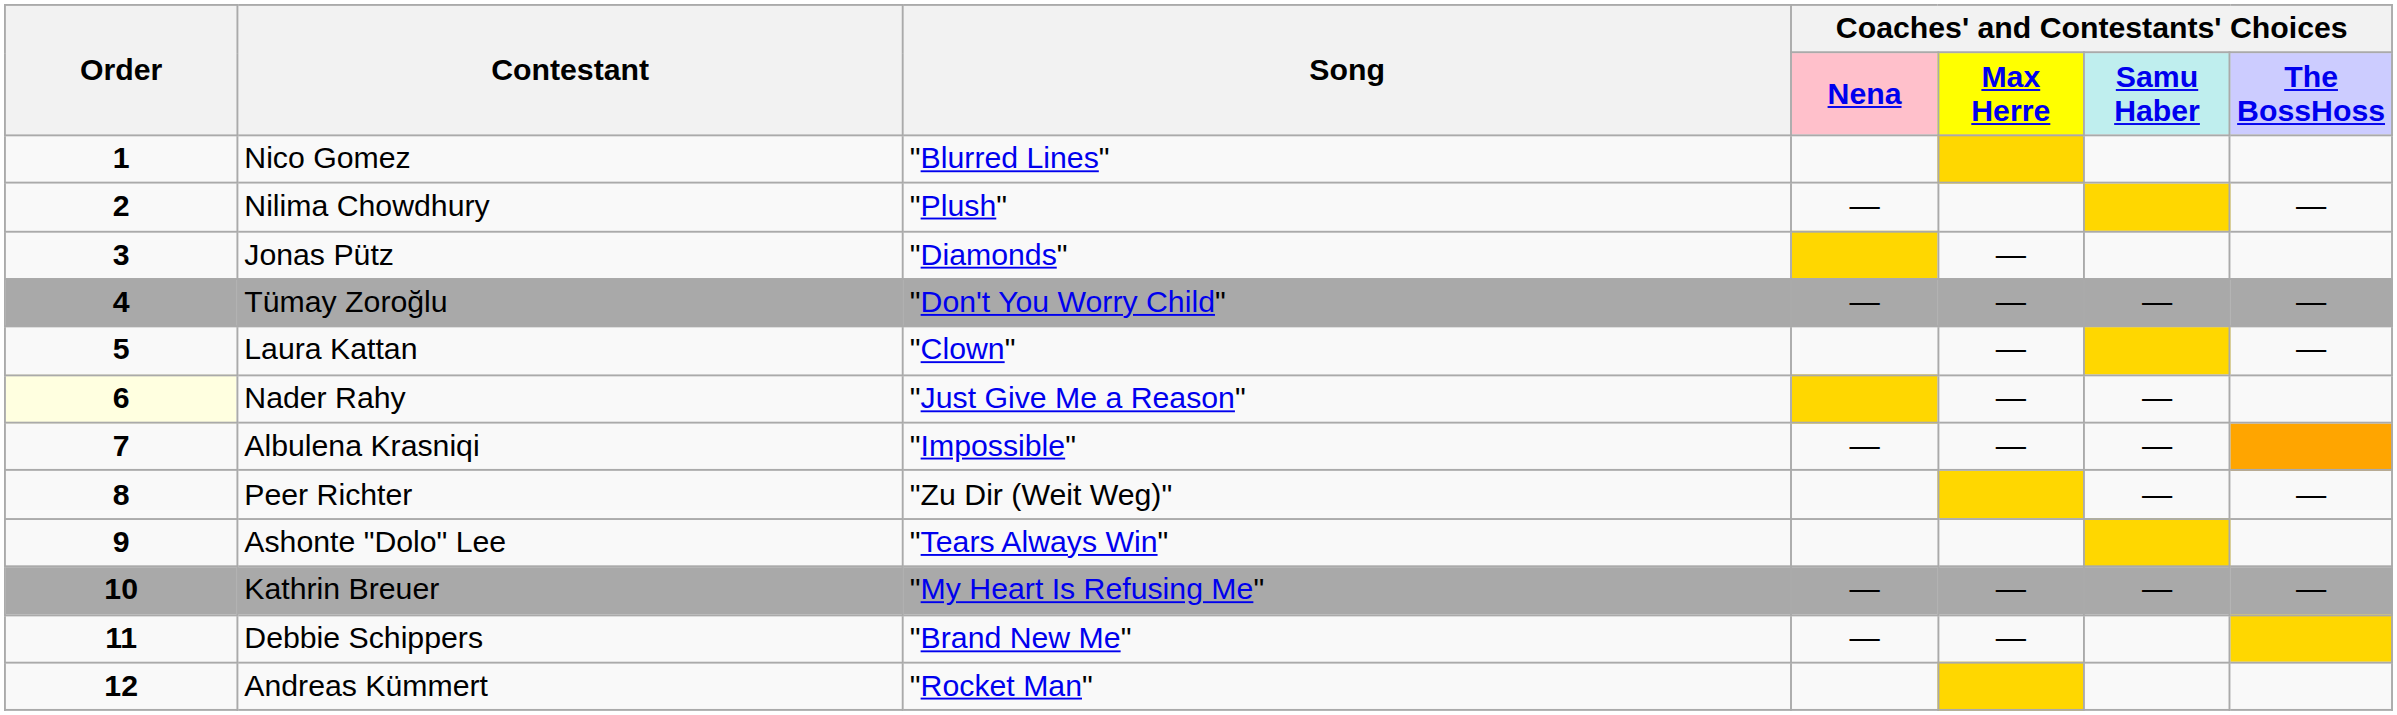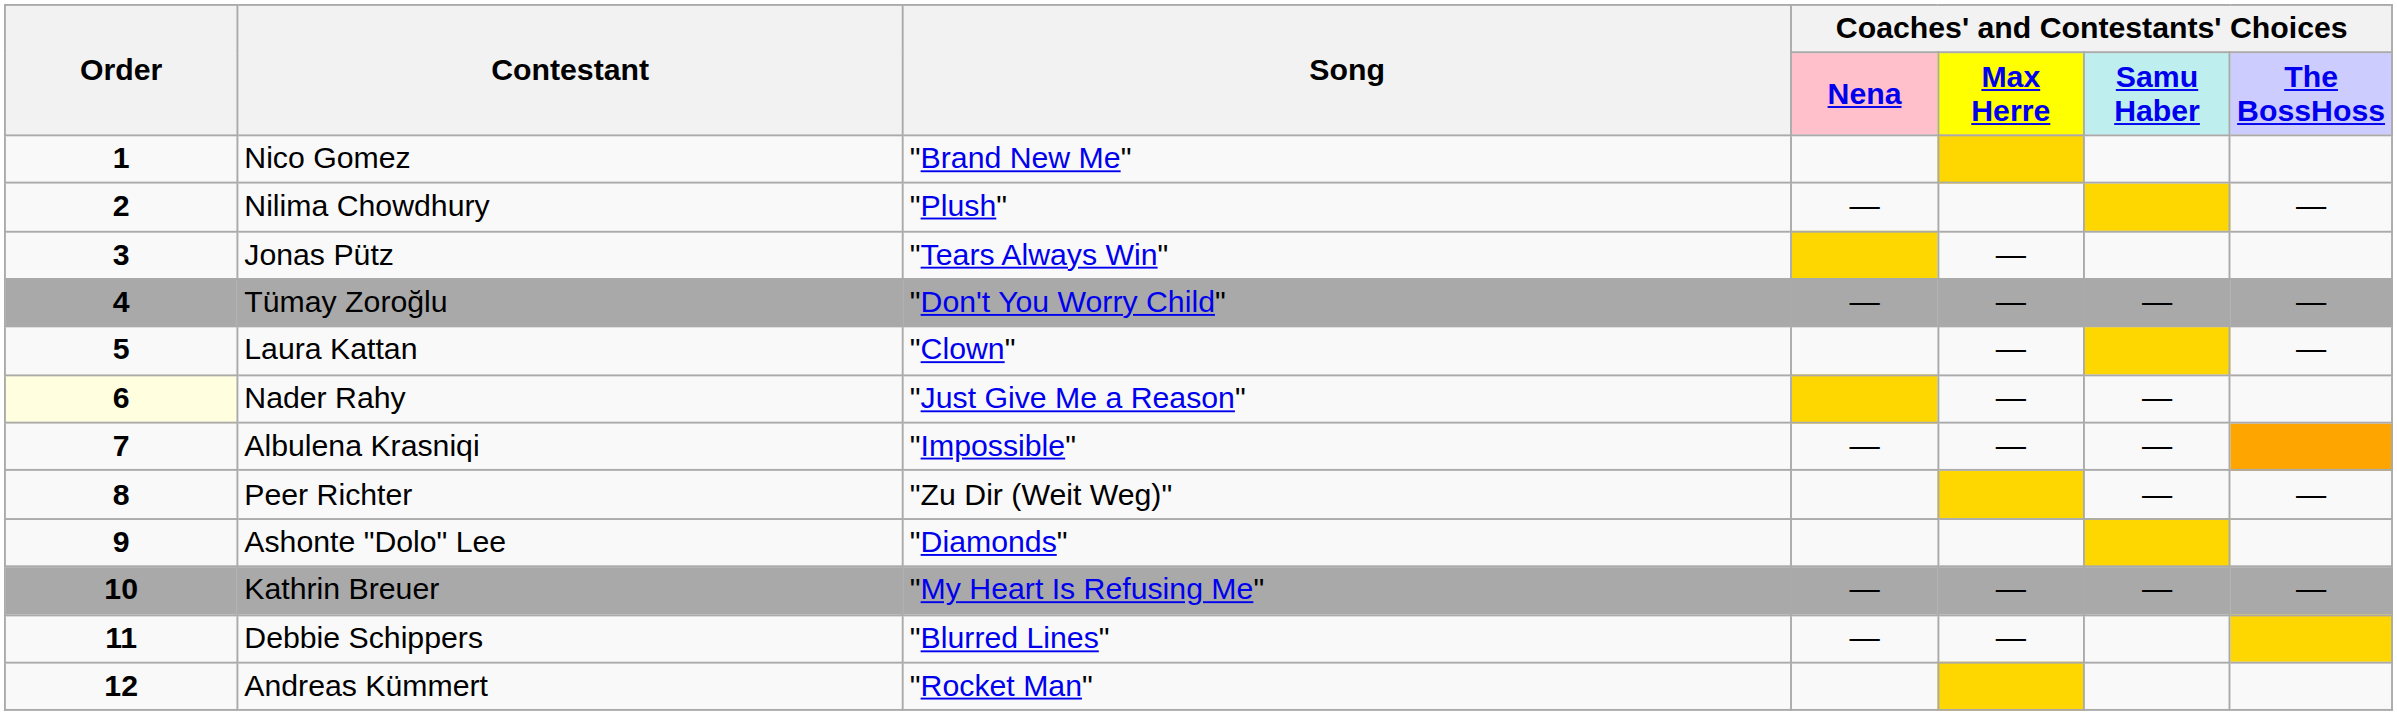(1010, 158) "Blurred Lines" -> (1021, 158) "Brand New Me"
(989, 254) "Diamonds" -> (1039, 254) "Tears Always Win"
(1039, 542) "Tears Always Win" -> (989, 542) "Diamonds"
(1021, 638) "Brand New Me" -> (1010, 638) "Blurred Lines"
